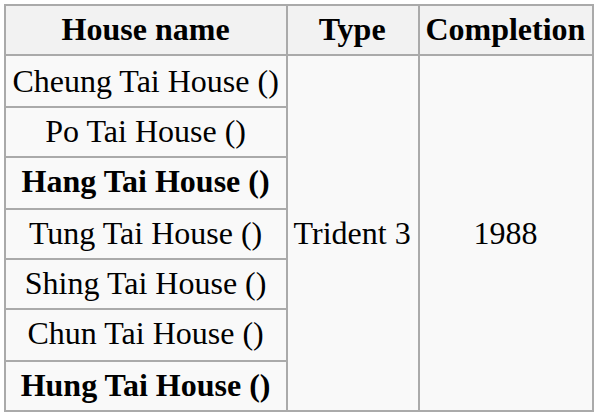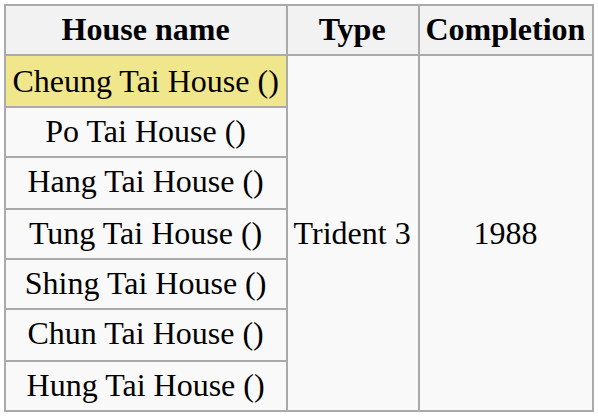(146, 80) no background -> (146, 80) khaki background
(146, 182) bold -> (146, 182) normal
(146, 385) bold -> (146, 385) normal
